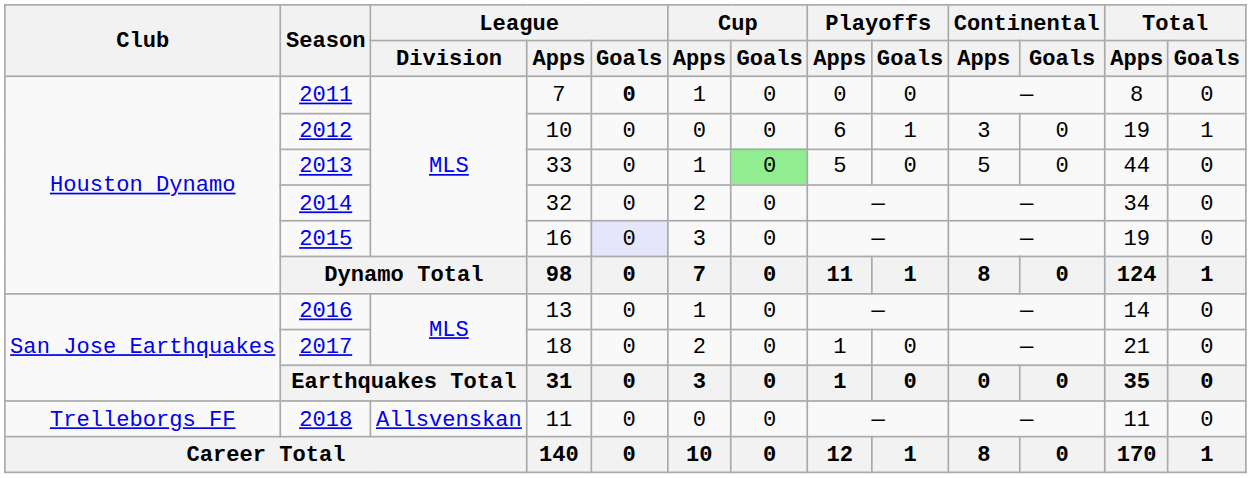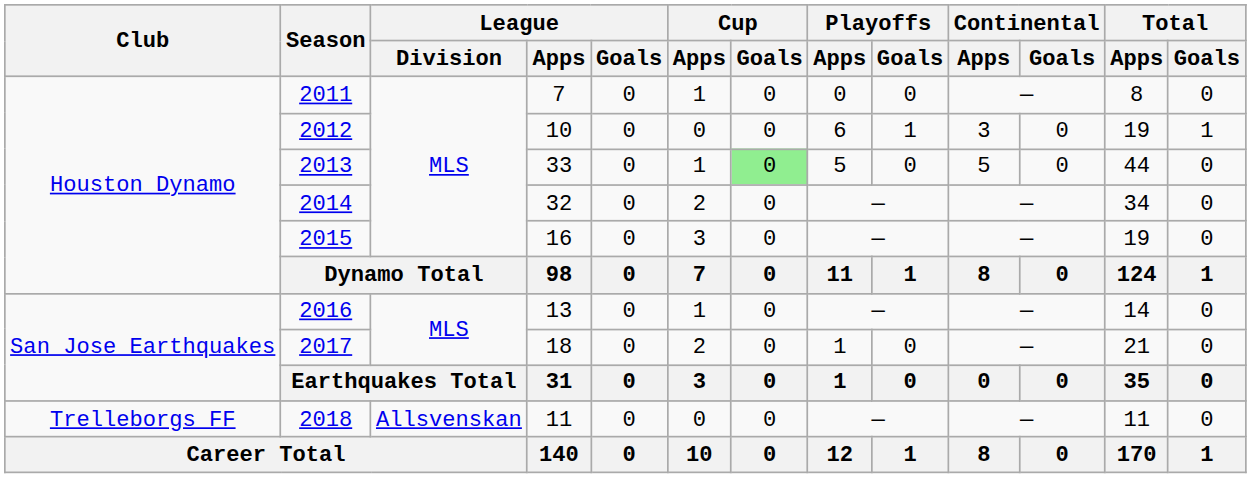(629, 95) bold -> (629, 95) normal
(629, 239) lavender background -> (629, 239) no background
